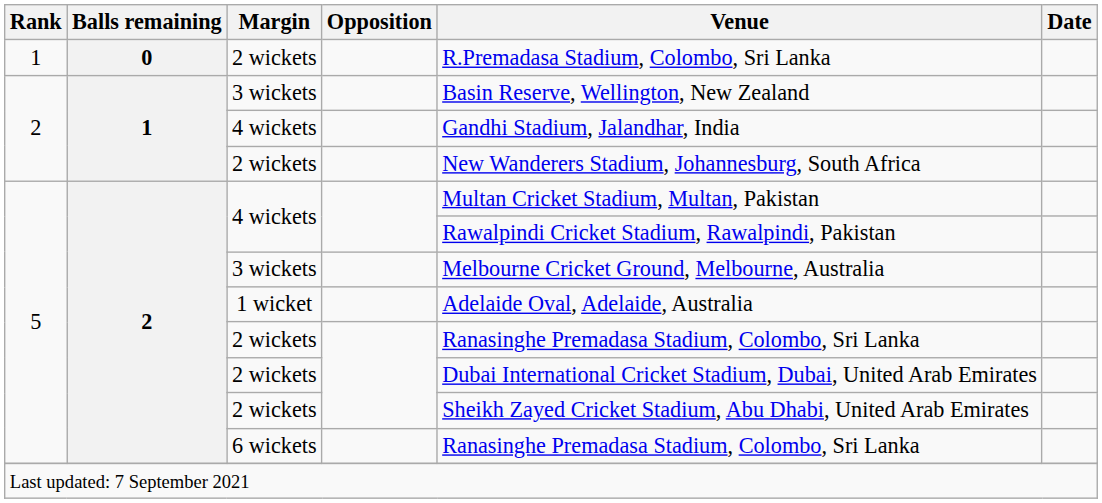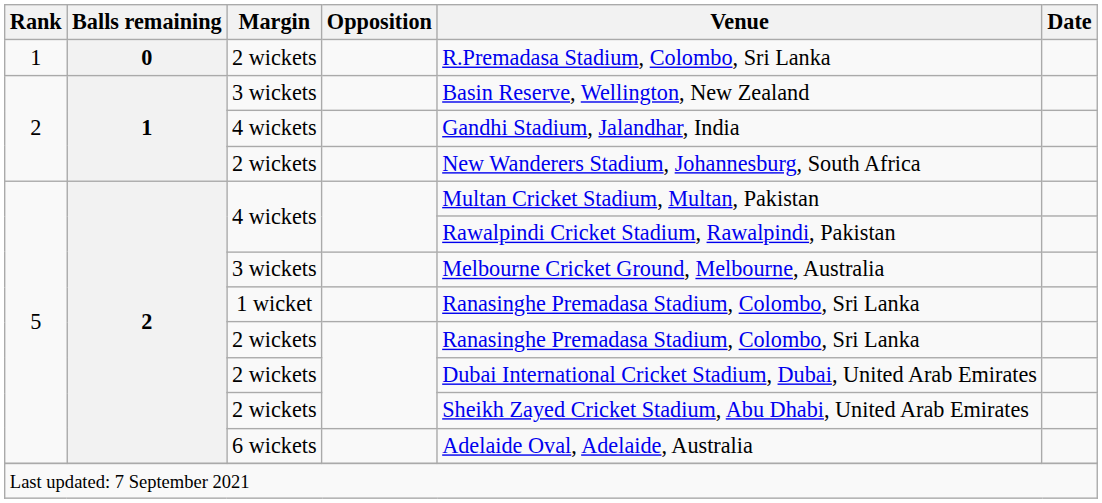(598, 304) Adelaide Oval, Adelaide, Australia -> (681, 304) Ranasinghe Premadasa Stadium, Colombo, Sri Lanka
(681, 445) Ranasinghe Premadasa Stadium, Colombo, Sri Lanka -> (598, 445) Adelaide Oval, Adelaide, Australia
